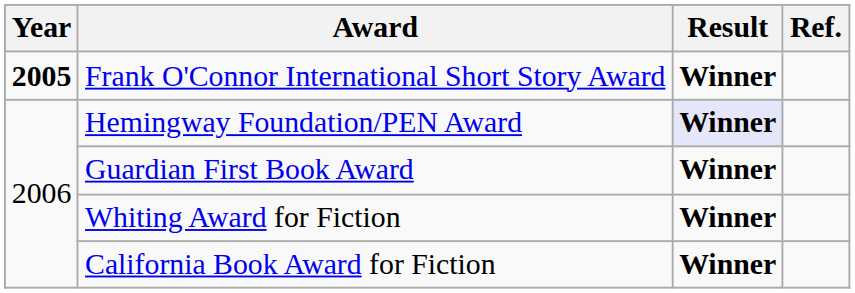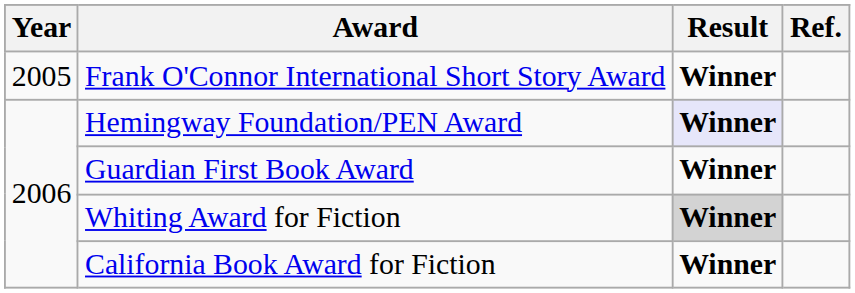(42, 75) bold -> (42, 75) normal
(728, 216) no background -> (728, 216) lightgrey background
